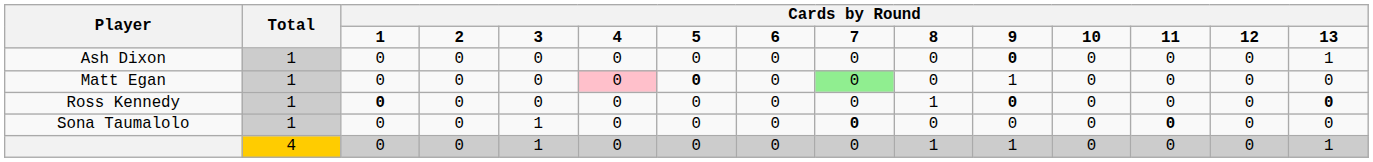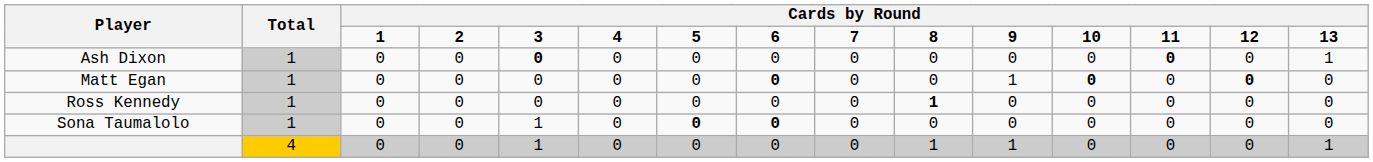(538, 59) normal -> (538, 59) bold
(1012, 59) bold -> (1012, 59) normal
(1171, 59) normal -> (1171, 59) bold
(617, 80) pink background -> (617, 80) no background
(696, 80) bold -> (696, 80) normal
(775, 80) normal -> (775, 80) bold
(854, 80) lightgreen background -> (854, 80) no background
(1091, 80) normal -> (1091, 80) bold
(1250, 80) normal -> (1250, 80) bold
(380, 102) bold -> (380, 102) normal
(933, 102) normal -> (933, 102) bold
(1012, 102) bold -> (1012, 102) normal
(1329, 102) bold -> (1329, 102) normal
(696, 124) normal -> (696, 124) bold
(775, 124) normal -> (775, 124) bold
(854, 124) bold -> (854, 124) normal
(1171, 124) bold -> (1171, 124) normal
